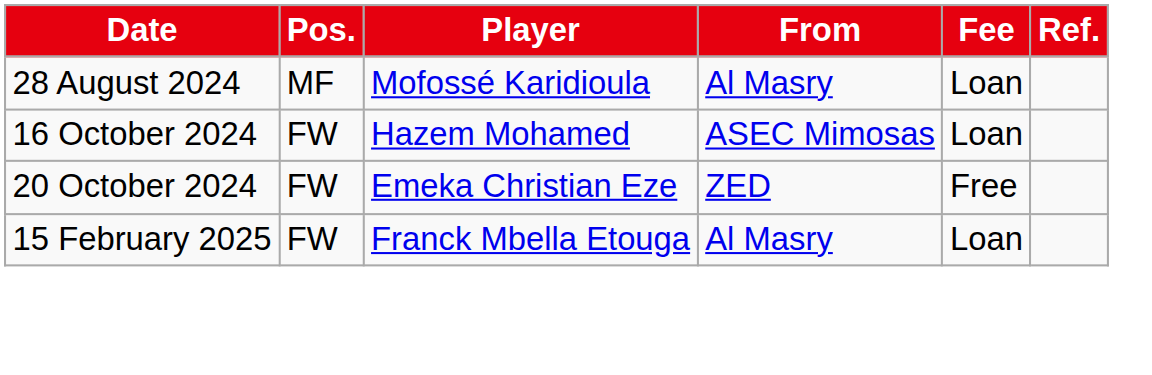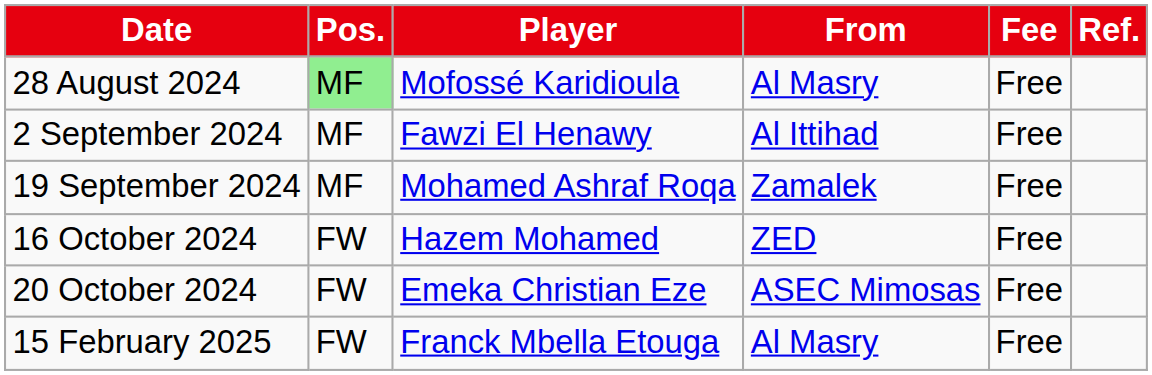(310, 82) no background -> (340, 82) lightgreen background
(986, 82) Loan -> (1029, 82) Free
+ row: (148, 134)
+ row: (157, 186)
(820, 134) ASEC Mimosas -> (784, 238) ZED
(986, 134) Loan -> (1029, 238) Free
(738, 186) ZED -> (866, 290) ASEC Mimosas
(986, 238) Loan -> (1029, 342) Free
